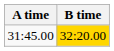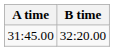(83, 35) gold background -> (83, 35) no background
